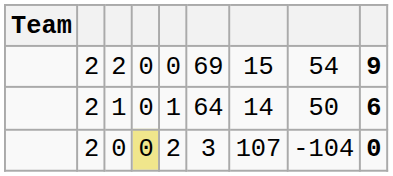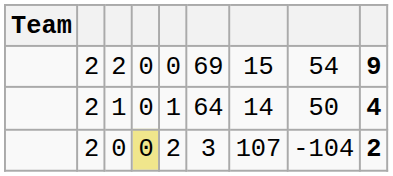(374, 108) 6 -> (374, 108) 4
(374, 150) 0 -> (374, 150) 2
